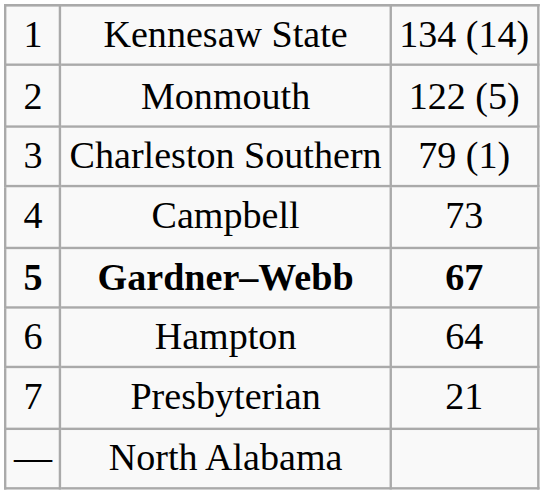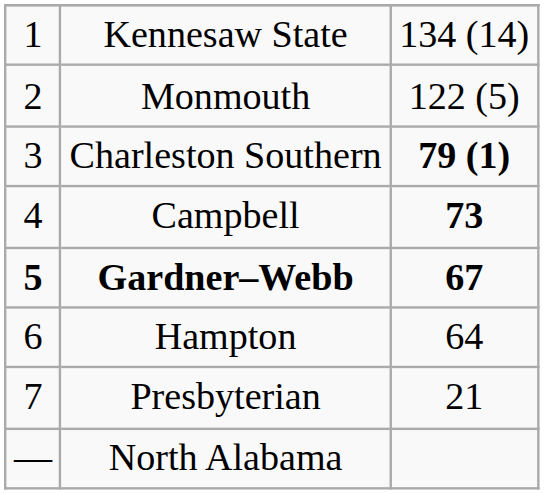(464, 155) normal -> (464, 155) bold
(464, 215) normal -> (464, 215) bold
